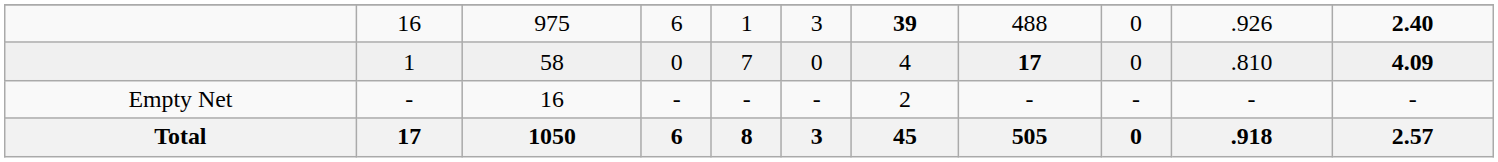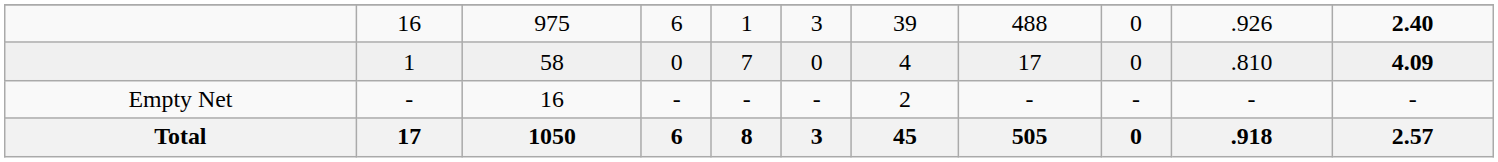(905, 23) bold -> (905, 23) normal
(1030, 61) bold -> (1030, 61) normal
